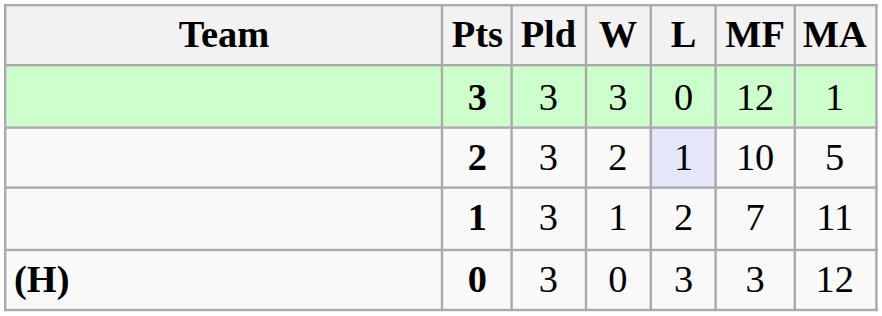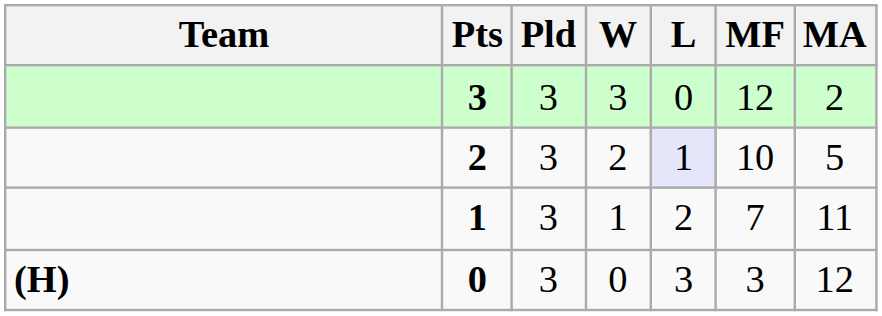(835, 95) 1 -> (835, 95) 2
